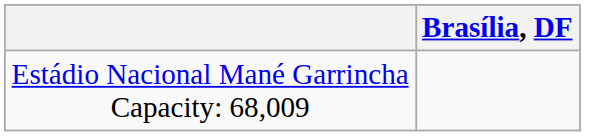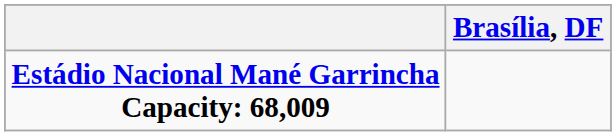(210, 90) normal -> (226, 90) bold
